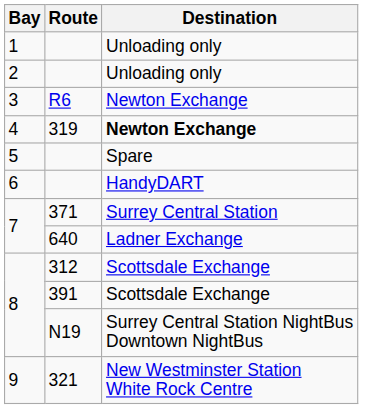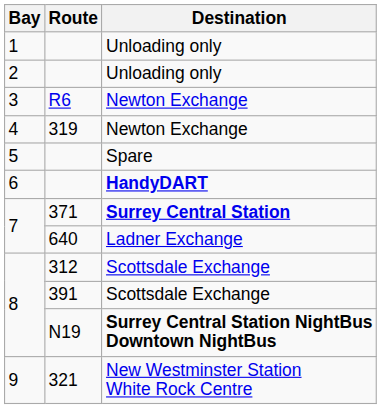(181, 128) bold -> (177, 128) normal
(155, 184) normal -> (157, 184) bold
(192, 211) normal -> (198, 211) bold
(230, 332) normal -> (239, 332) bold
